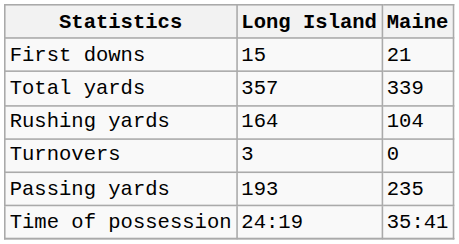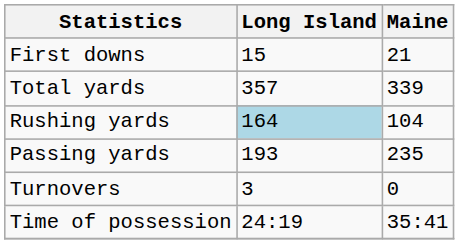(260, 122) no background -> (260, 122) lightblue background
rows swapped: (90, 189) <-> (65, 155)
